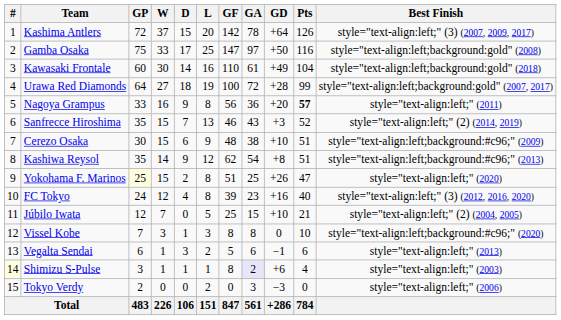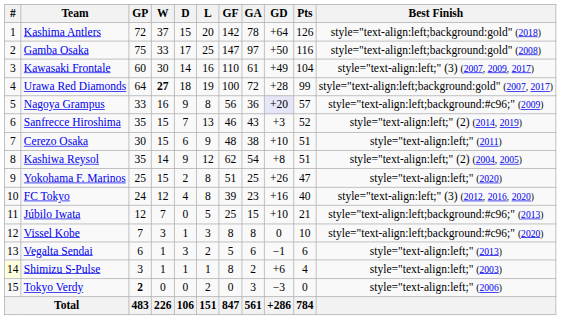(436, 31) style="text-align:left;" (3) (2007, 2009, 2017) -> (436, 31) style="text-align:left;background:gold" (2018)
(436, 68) style="text-align:left;background:gold" (2018) -> (436, 68) style="text-align:left;" (3) (2007, 2009, 2017)
(163, 86) normal -> (163, 86) bold
(279, 104) no background -> (279, 104) lavender background
(305, 104) bold -> (305, 104) normal
(436, 104) style="text-align:left;" (2011) -> (436, 104) style="text-align:left;background:#c96;" (2009)
(436, 141) style="text-align:left;background:#c96;" (2009) -> (436, 141) style="text-align:left;" (2011)
(436, 159) style="text-align:left;background:#c96;" (2013) -> (436, 159) style="text-align:left;" (2) (2004, 2005)
(140, 178) lightyellow background -> (140, 178) no background
(436, 214) style="text-align:left;" (2) (2004, 2005) -> (436, 214) style="text-align:left;background:#c96;" (2013)
(253, 269) lavender background -> (253, 269) no background
(140, 287) normal -> (140, 287) bold
